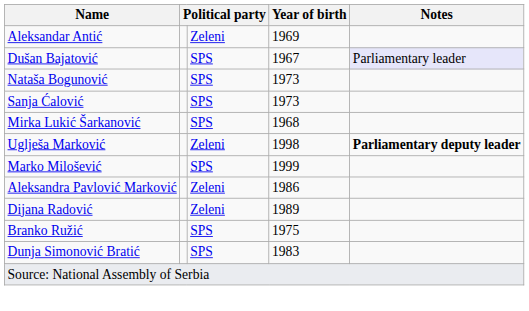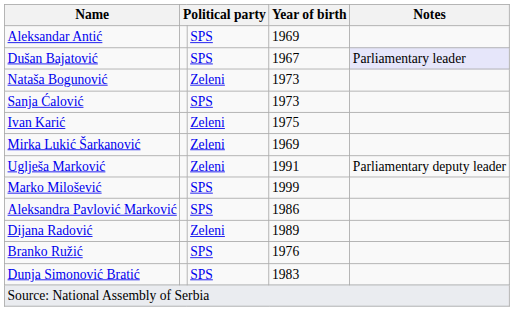(208, 36) Zeleni -> (201, 36) SPS
(201, 79) SPS -> (208, 79) Zeleni
+ row: (36, 123)
(201, 123) SPS -> (208, 144) Zeleni
(286, 123) 1968 -> (286, 144) 1969
(286, 144) 1998 -> (286, 166) 1991
(437, 144) bold -> (429, 166) normal
(208, 187) Zeleni -> (201, 209) SPS
(286, 230) 1975 -> (286, 252) 1976
